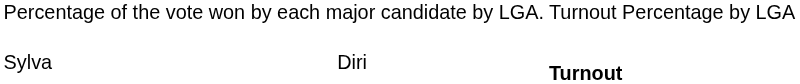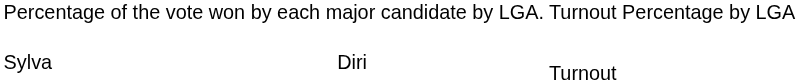(586, 73) bold -> (583, 73) normal
